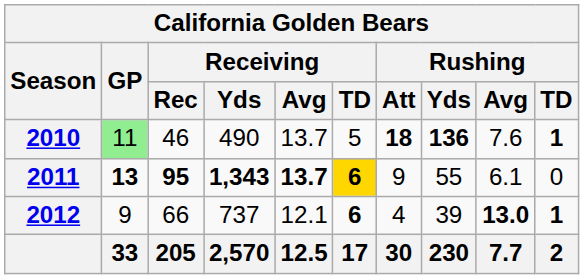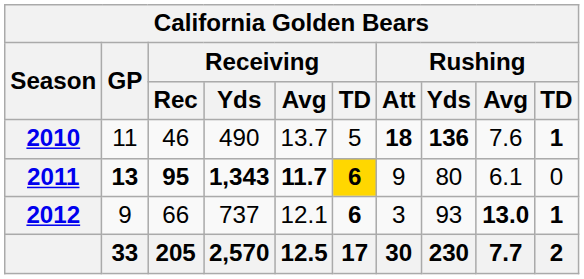(125, 138) lightgreen background -> (125, 138) no background
(304, 176) 13.7 -> (304, 176) 11.7
(449, 176) 55 -> (449, 176) 80
(399, 215) 4 -> (399, 215) 3
(449, 215) 39 -> (449, 215) 93
